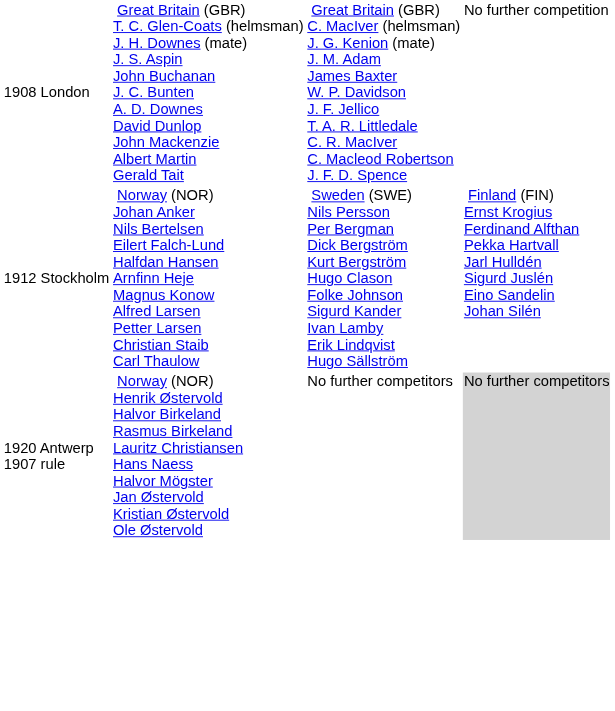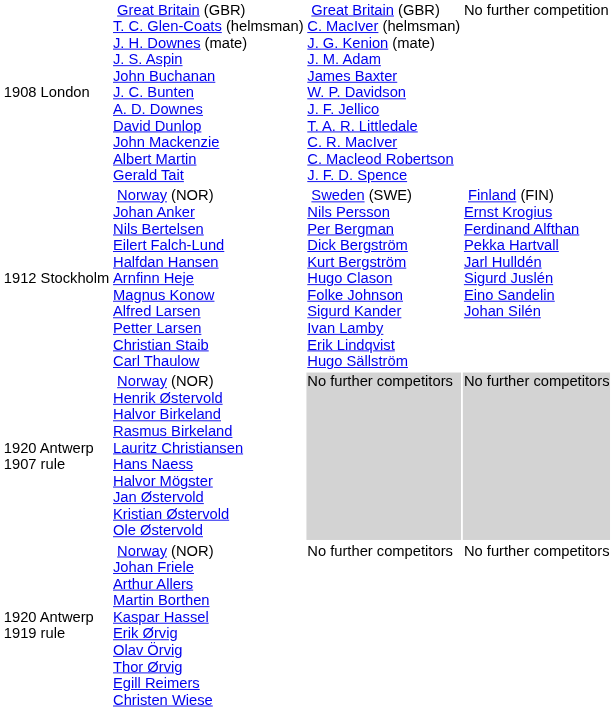(380, 381) no background -> (380, 381) lightgrey background
+ row: (49, 625)
